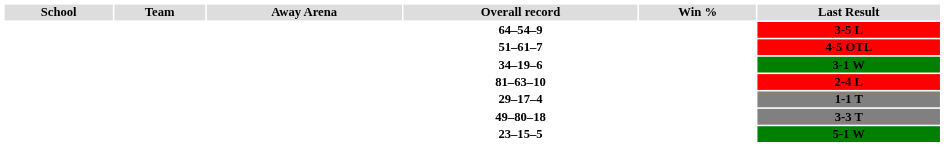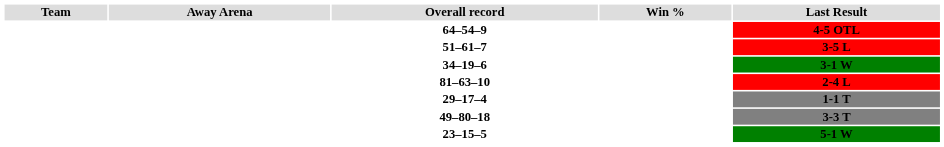- column: (59, 12)
(849, 29) 3-5 L -> (837, 29) 4-5 OTL
(849, 47) 4-5 OTL -> (837, 47) 3-5 L
